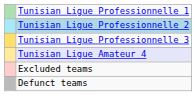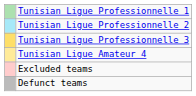(104, 26) lightblue background -> (104, 26) no background
(82, 55) lavender background -> (82, 55) no background
